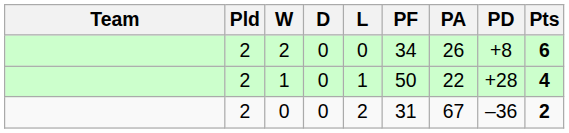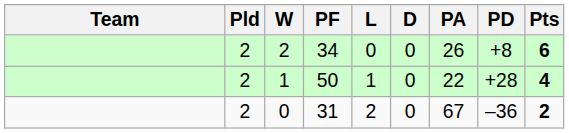columns swapped: (323, 19) <-> (406, 19)
